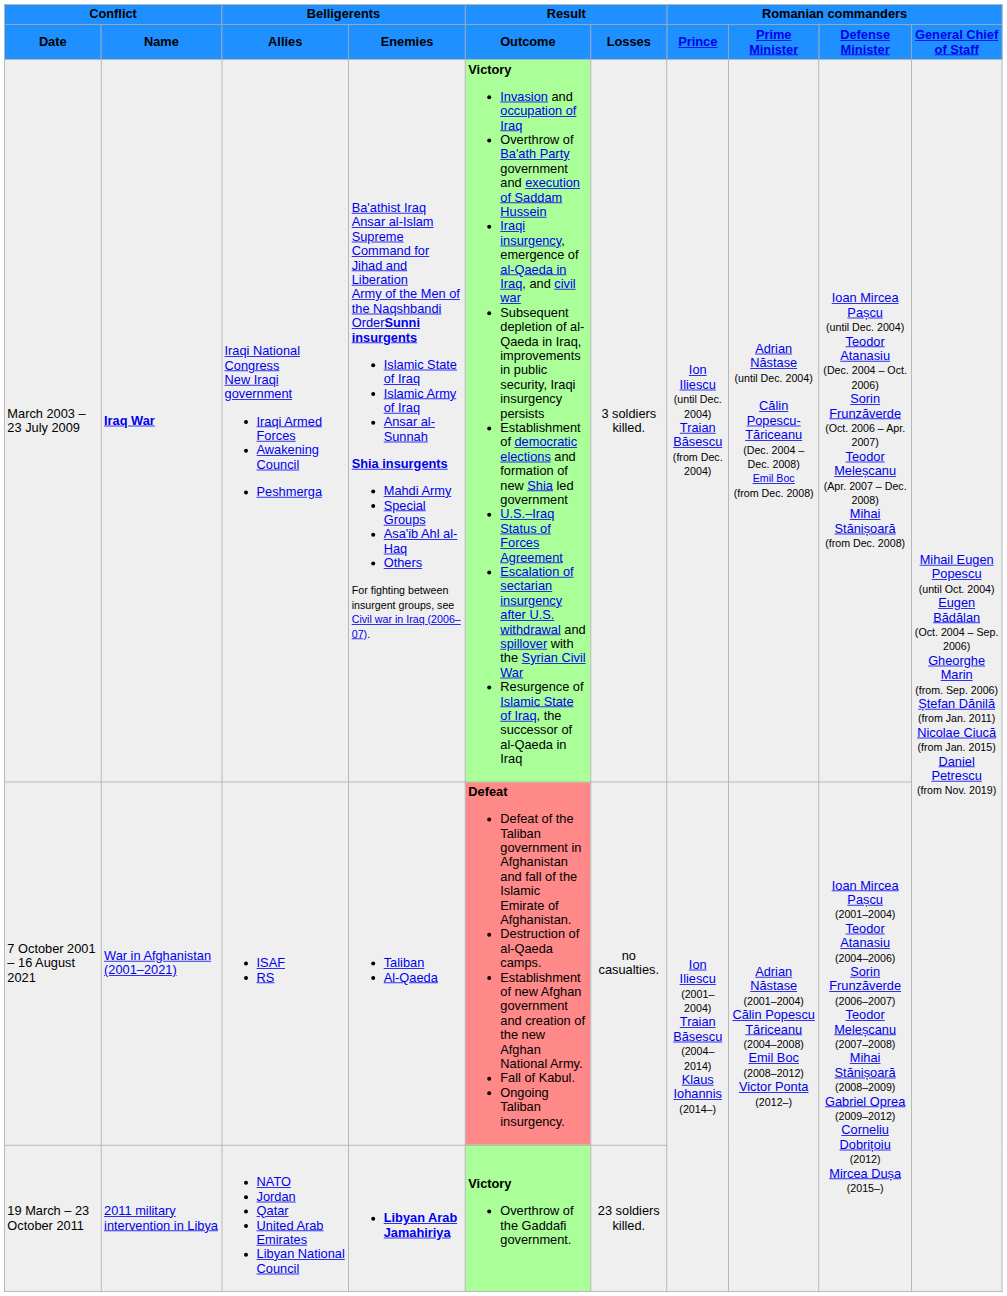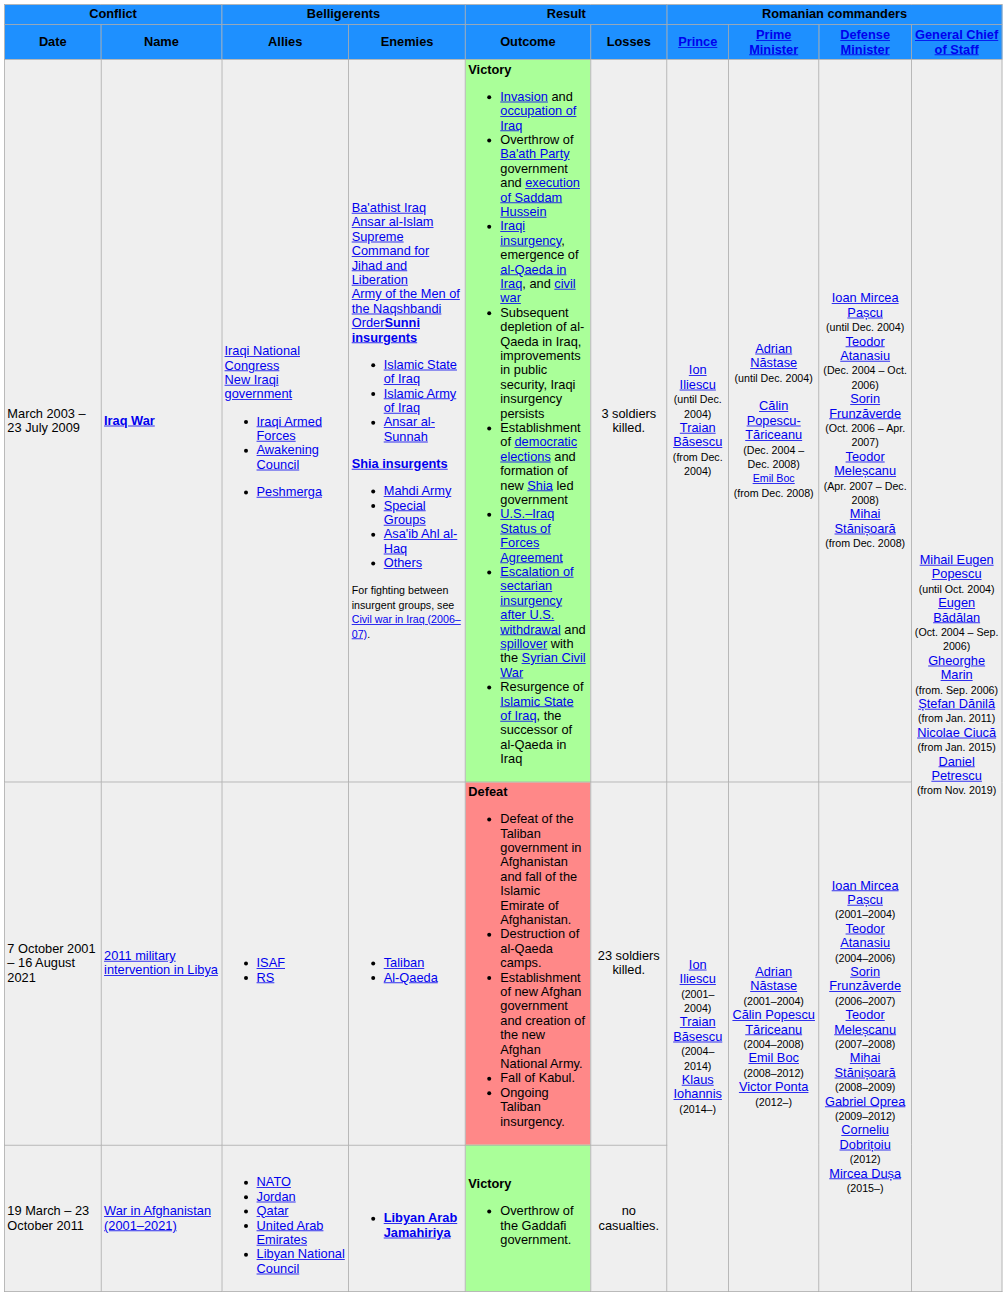(158, 963) War in Afghanistan (2001–2021) -> (161, 963) 2011 military intervention in Libya
(629, 963) no casualties. -> (629, 963) 23 soldiers killed.
(161, 1218) 2011 military intervention in Libya -> (158, 1218) War in Afghanistan (2001–2021)
(629, 1218) 23 soldiers killed. -> (629, 1218) no casualties.
